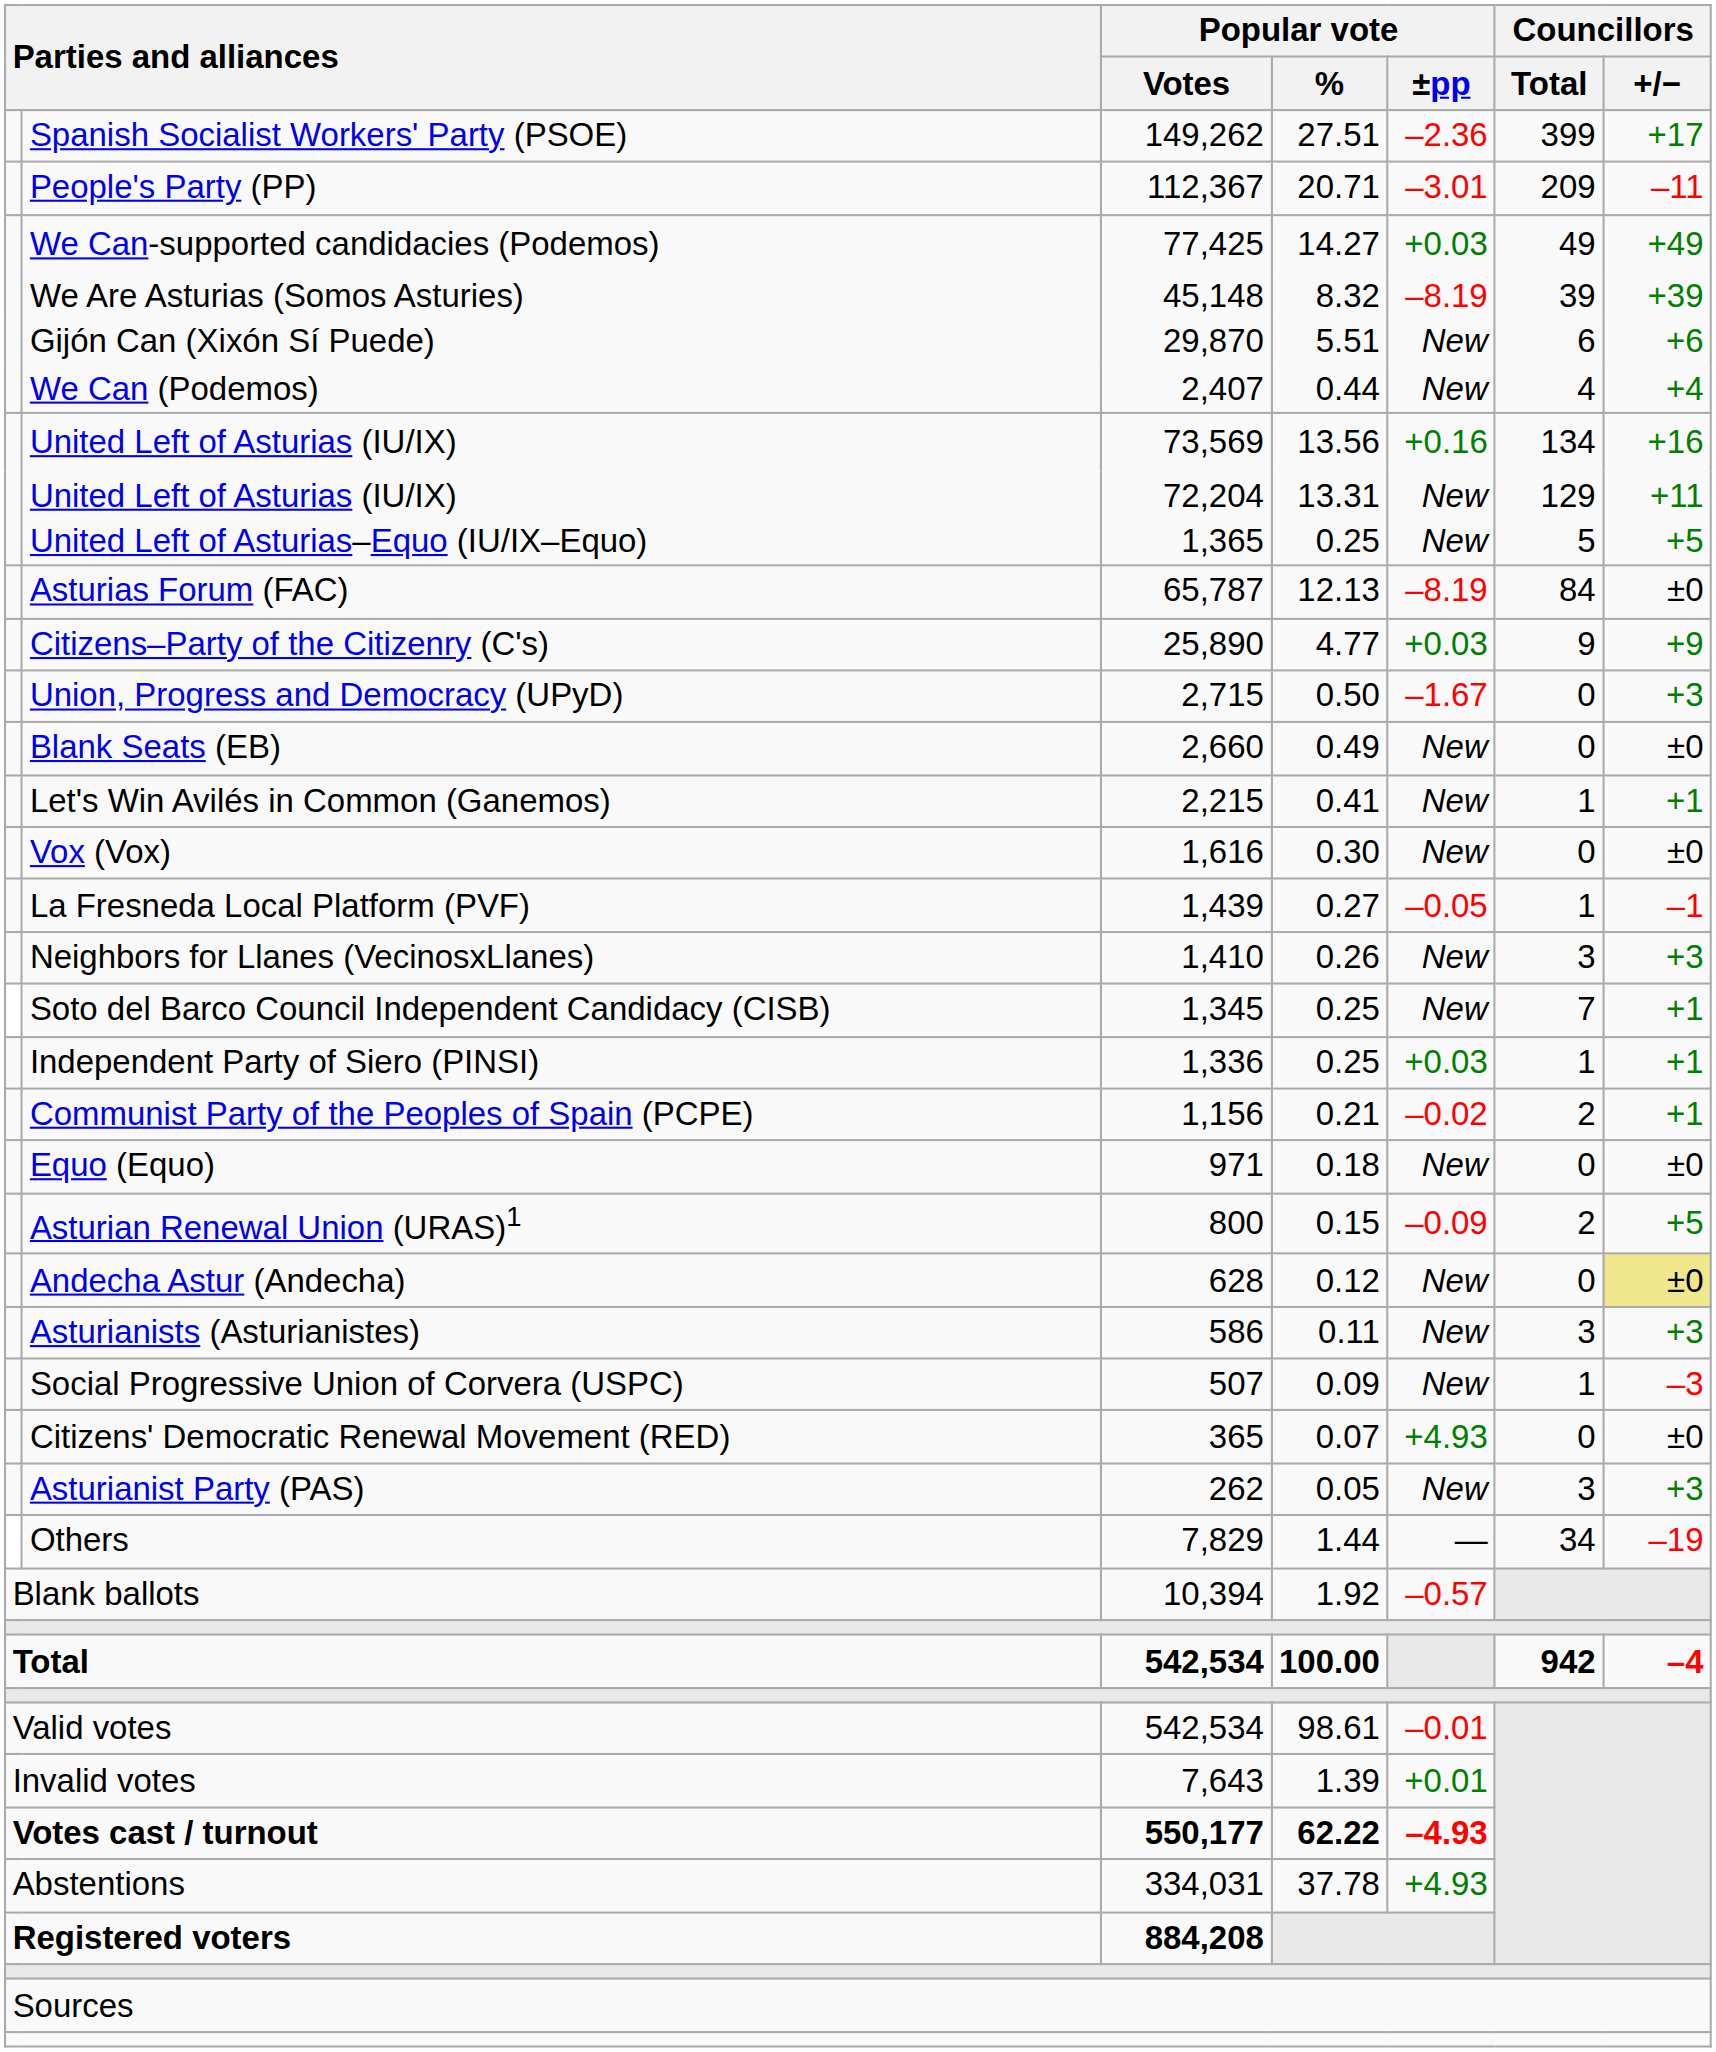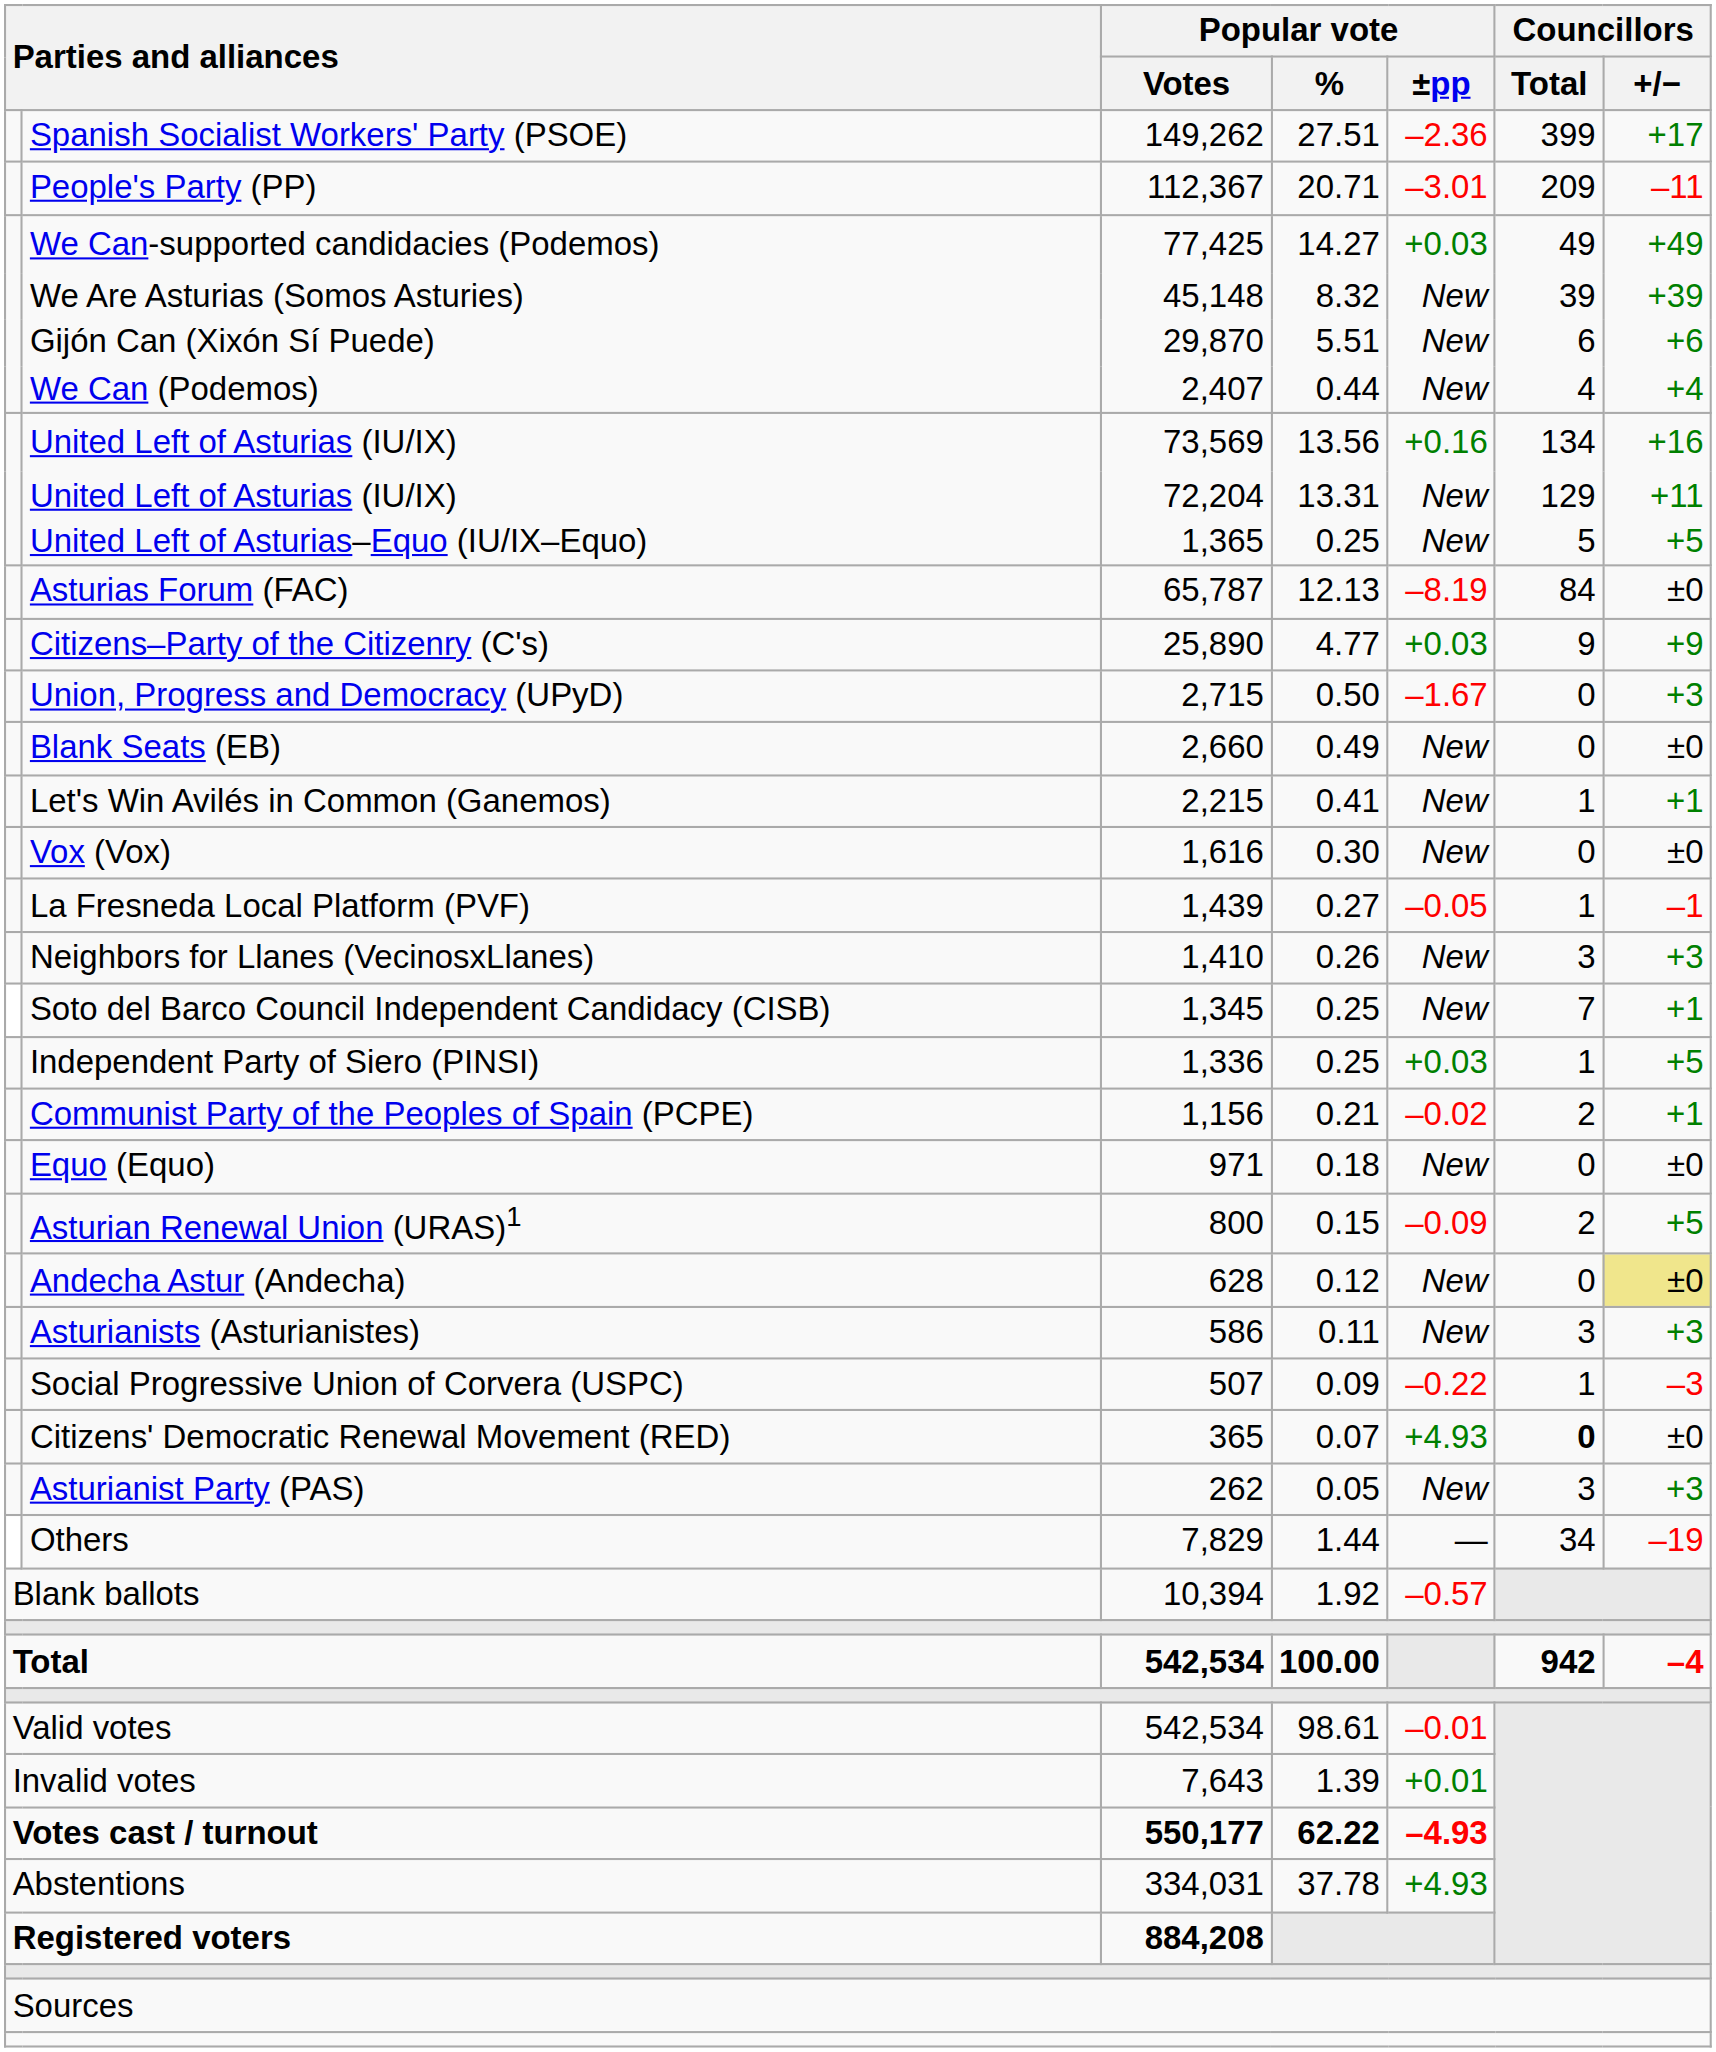(1446, 296) –8.19 -> (1455, 296) New
(1685, 1061) +1 -> (1685, 1061) +5
(1455, 1384) New -> (1446, 1384) –0.22
(1586, 1436) normal -> (1586, 1436) bold
